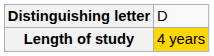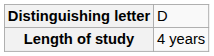(181, 39) gold background -> (181, 39) no background
